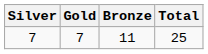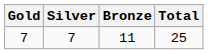columns swapped: (80, 16) <-> (32, 16)
